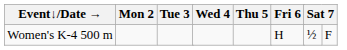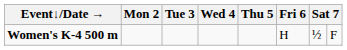(60, 34) normal -> (63, 34) bold
